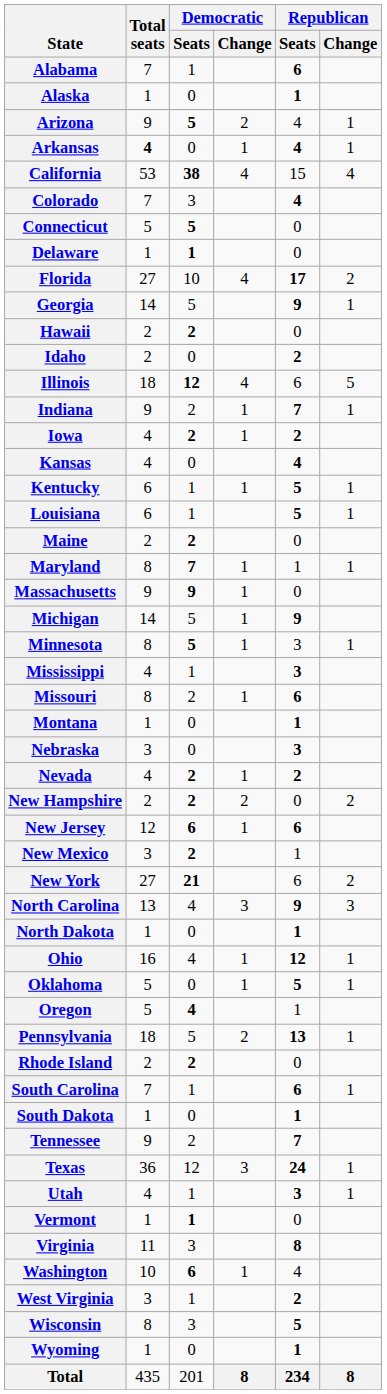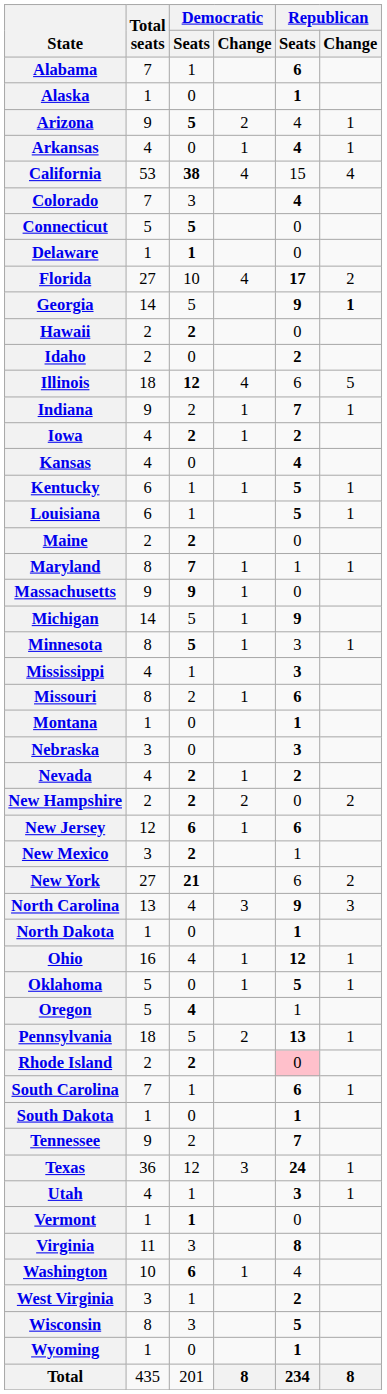(148, 148) bold -> (148, 148) normal
(350, 305) normal -> (350, 305) bold
(297, 1063) no background -> (297, 1063) pink background
